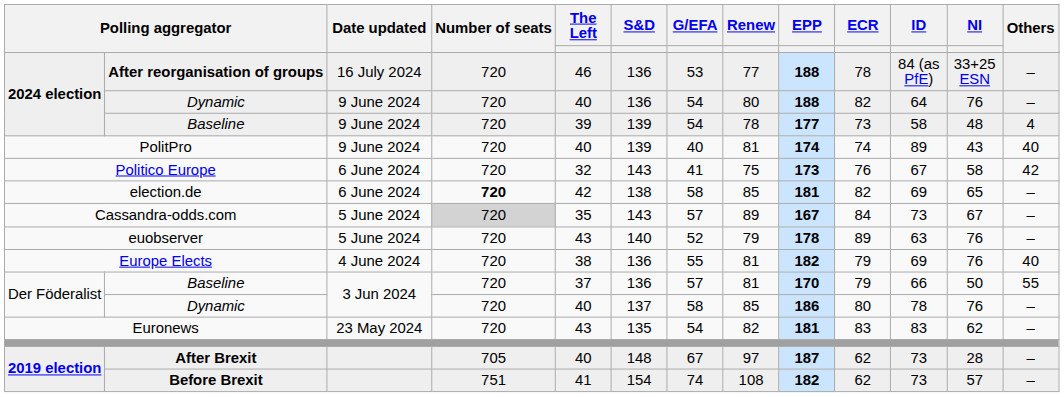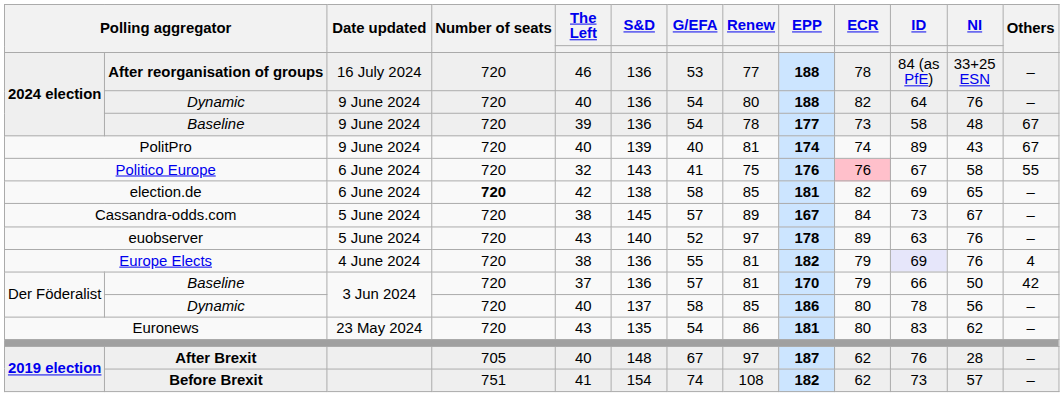(639, 124) 139 -> (639, 124) 136
(1031, 124) 4 -> (1031, 124) 67
(1031, 147) 40 -> (1031, 147) 67
(807, 170) 173 -> (807, 170) 176
(863, 170) no background -> (863, 170) pink background
(1031, 170) 42 -> (1031, 170) 55
(494, 215) lightgrey background -> (494, 215) no background
(583, 215) 35 -> (583, 215) 38
(639, 215) 143 -> (639, 215) 145
(751, 237) 79 -> (751, 237) 97
(919, 260) no background -> (919, 260) lavender background
(1031, 260) 40 -> (1031, 260) 4
(1031, 283) 55 -> (1031, 283) 42
(975, 305) 76 -> (975, 305) 56
(751, 328) 82 -> (751, 328) 86
(863, 328) 83 -> (863, 328) 80
(919, 357) 73 -> (919, 357) 76
